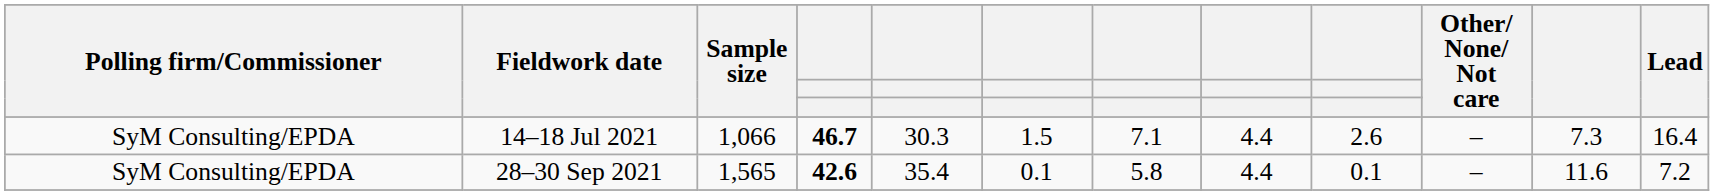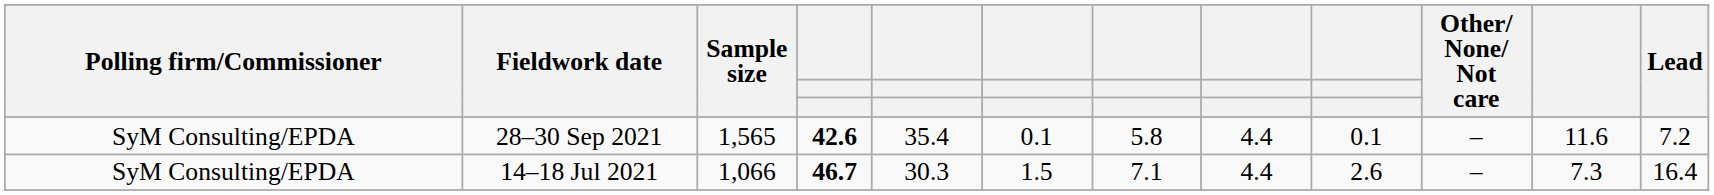rows swapped: (579, 172) <-> (579, 135)
